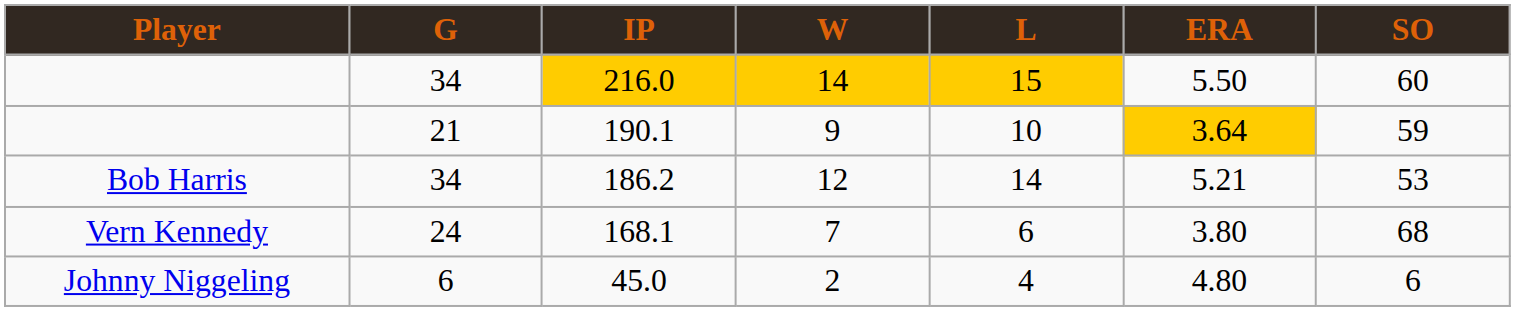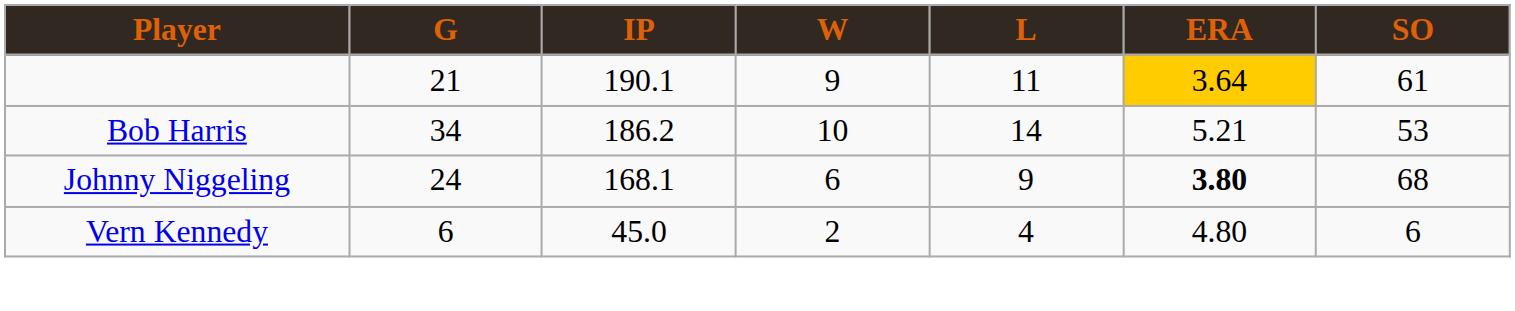- row: (639, 79)
(1026, 130) 10 -> (1026, 79) 11
(1413, 130) 59 -> (1413, 79) 61
(833, 180) 12 -> (833, 130) 10
(177, 230) Vern Kennedy -> (177, 180) Johnny Niggeling
(833, 230) 7 -> (833, 180) 6
(1026, 230) 6 -> (1026, 180) 9
(1219, 230) normal -> (1219, 180) bold
(177, 280) Johnny Niggeling -> (177, 230) Vern Kennedy
